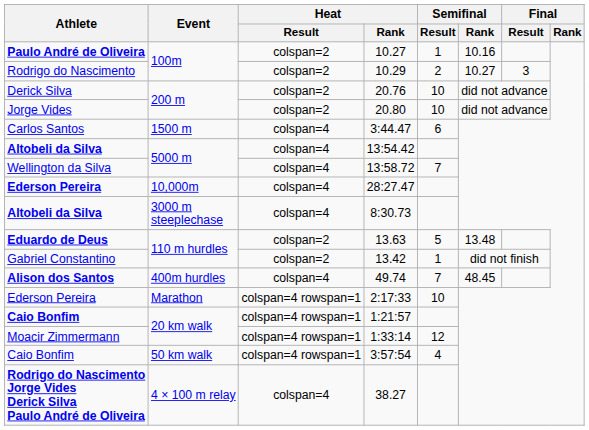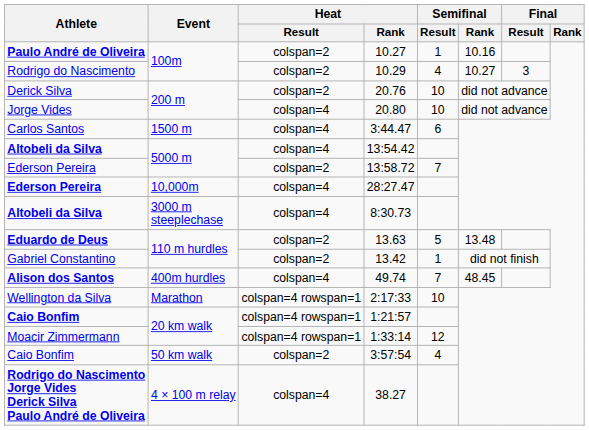(438, 71) 2 -> (438, 71) 4
(301, 110) colspan=2 -> (301, 110) colspan=4
(59, 168) Wellington da Silva -> (51, 168) Ederson Pereira
(301, 168) colspan=4 -> (301, 168) colspan=2
(51, 298) Ederson Pereira -> (59, 298) Wellington da Silva
(301, 356) colspan=4 rowspan=1 -> (301, 356) colspan=2
